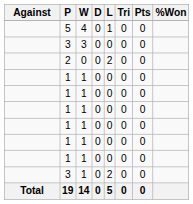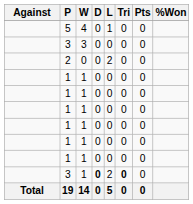(98, 175) normal -> (98, 175) bold
(124, 175) normal -> (124, 175) bold
